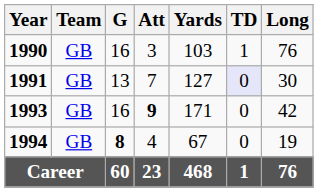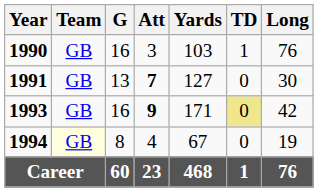(152, 80) normal -> (152, 80) bold
(244, 80) lavender background -> (244, 80) no background
(244, 111) no background -> (244, 111) khaki background
(79, 141) no background -> (79, 141) lightyellow background
(120, 141) bold -> (120, 141) normal
